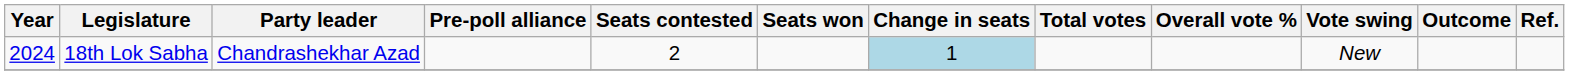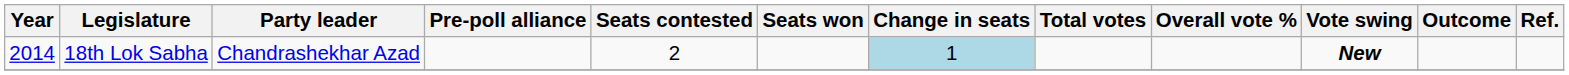(32, 53) 2024 -> (32, 53) 2014
(1360, 53) normal -> (1360, 53) bold
